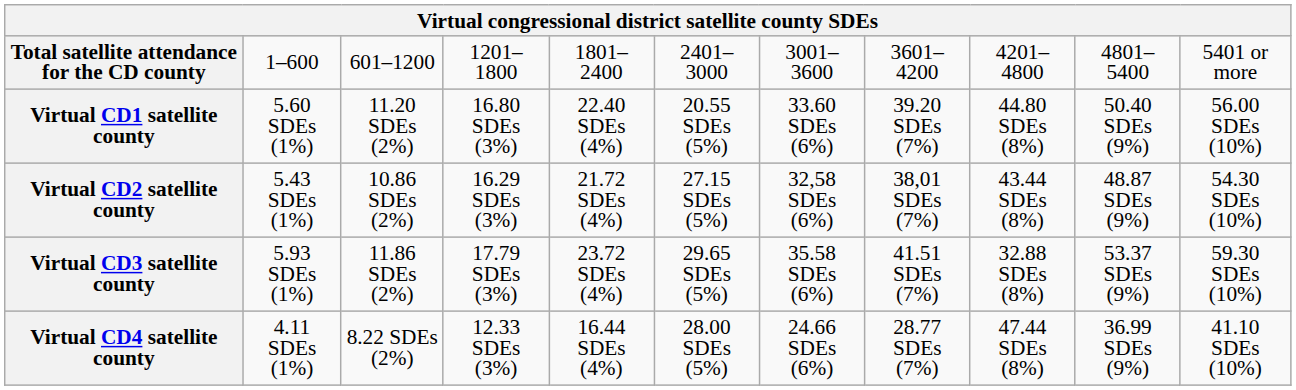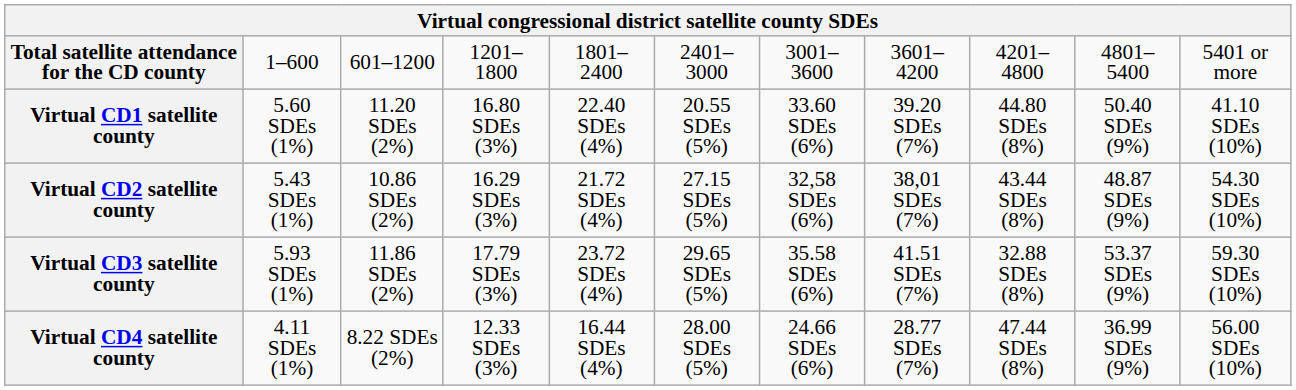(1235, 126) 56.00 SDEs (10%) -> (1235, 126) 41.10 SDEs (10%)
(1235, 348) 41.10 SDEs (10%) -> (1235, 348) 56.00 SDEs (10%)
